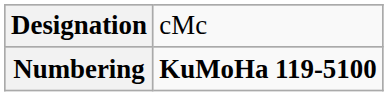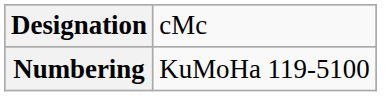(268, 68) bold -> (264, 68) normal
